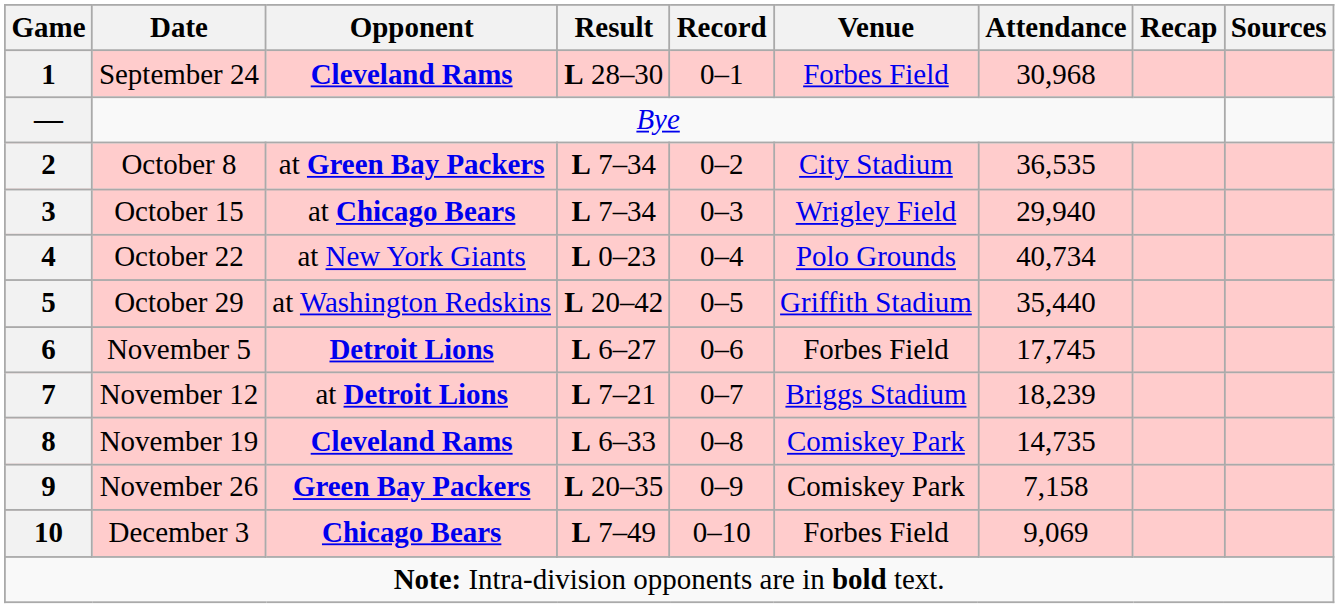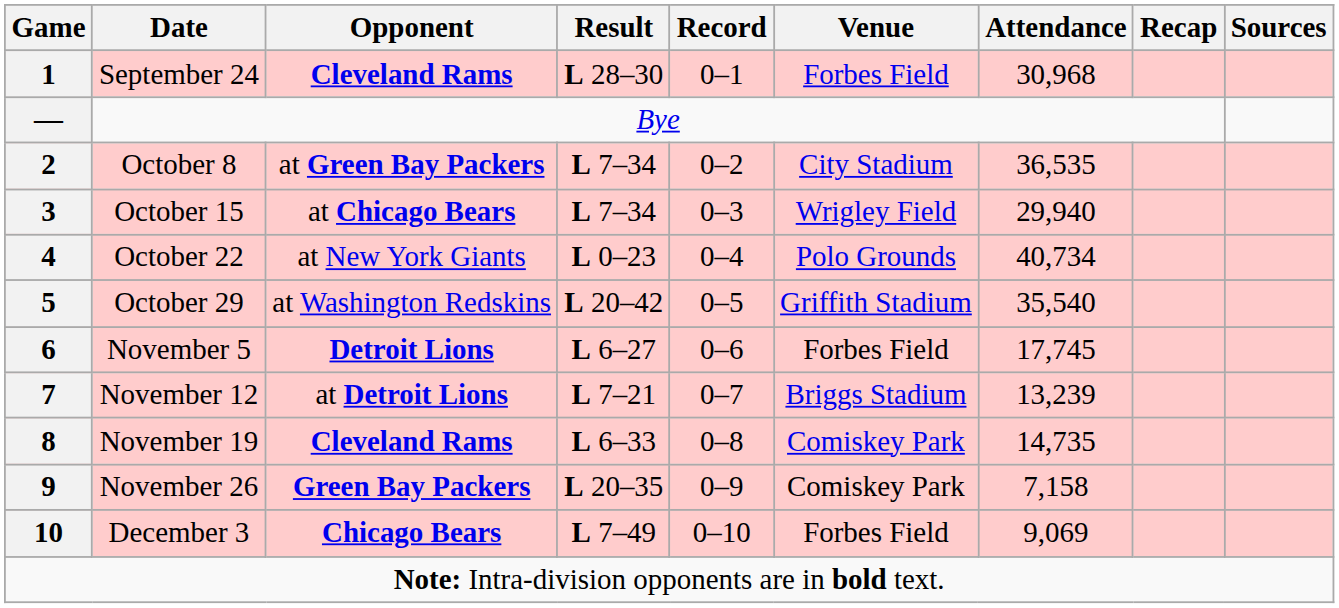(1056, 303) 35,440 -> (1056, 303) 35,540
(1056, 394) 18,239 -> (1056, 394) 13,239
